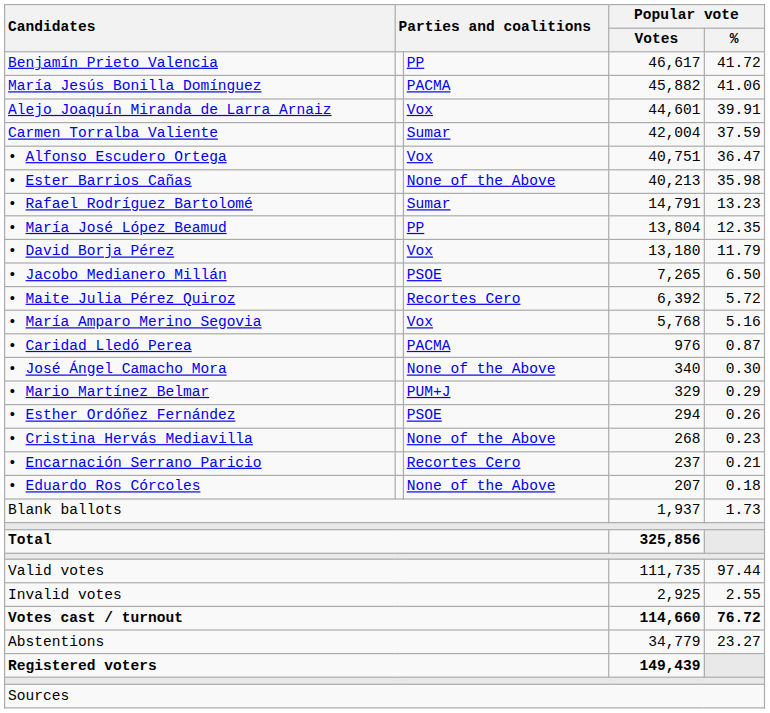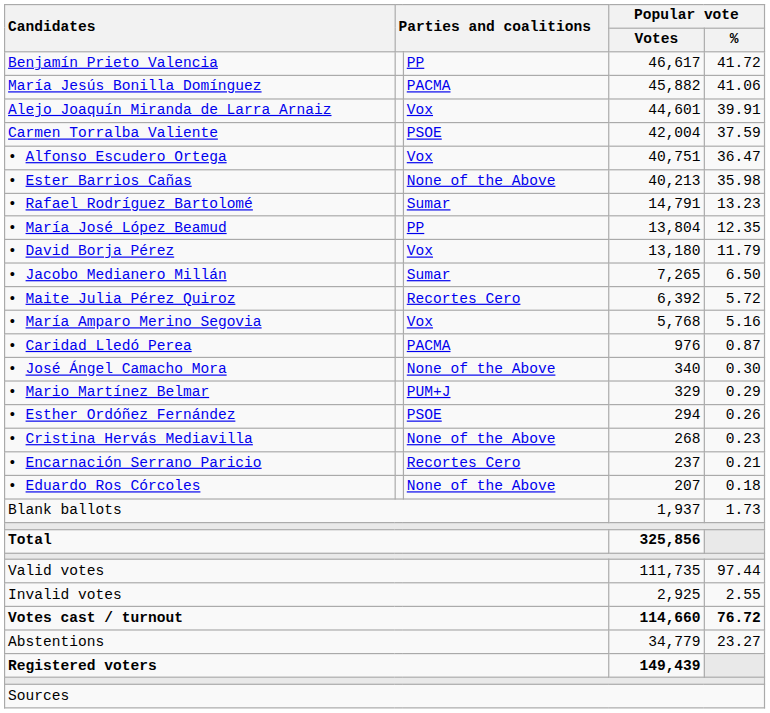(429, 134) Sumar -> (424, 134) PSOE
(424, 275) PSOE -> (429, 275) Sumar
